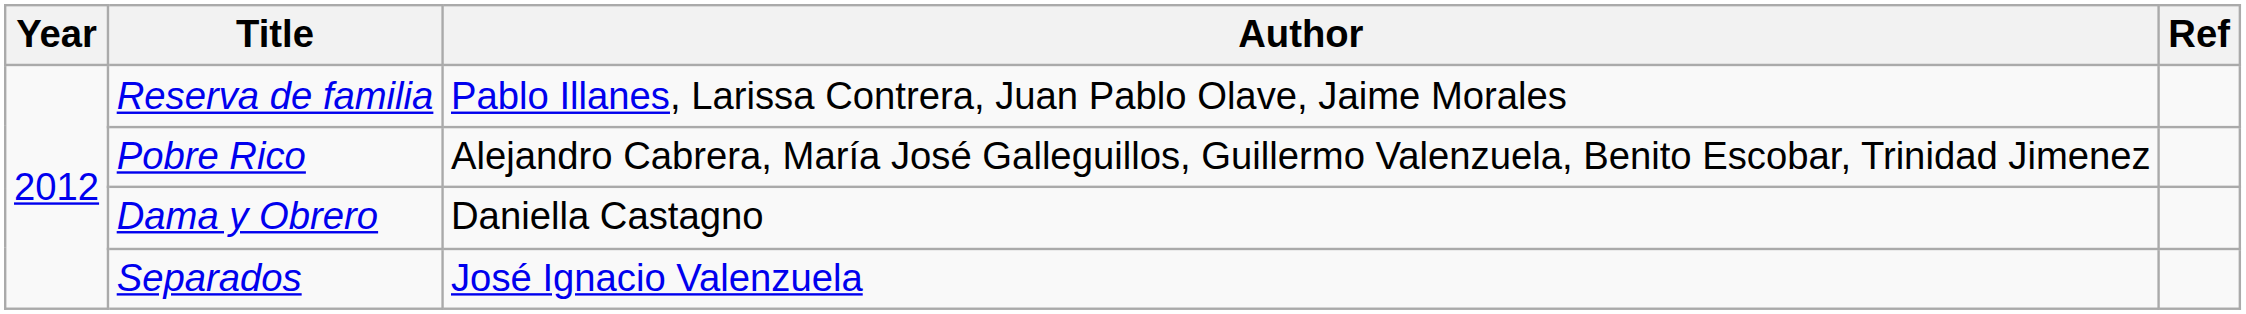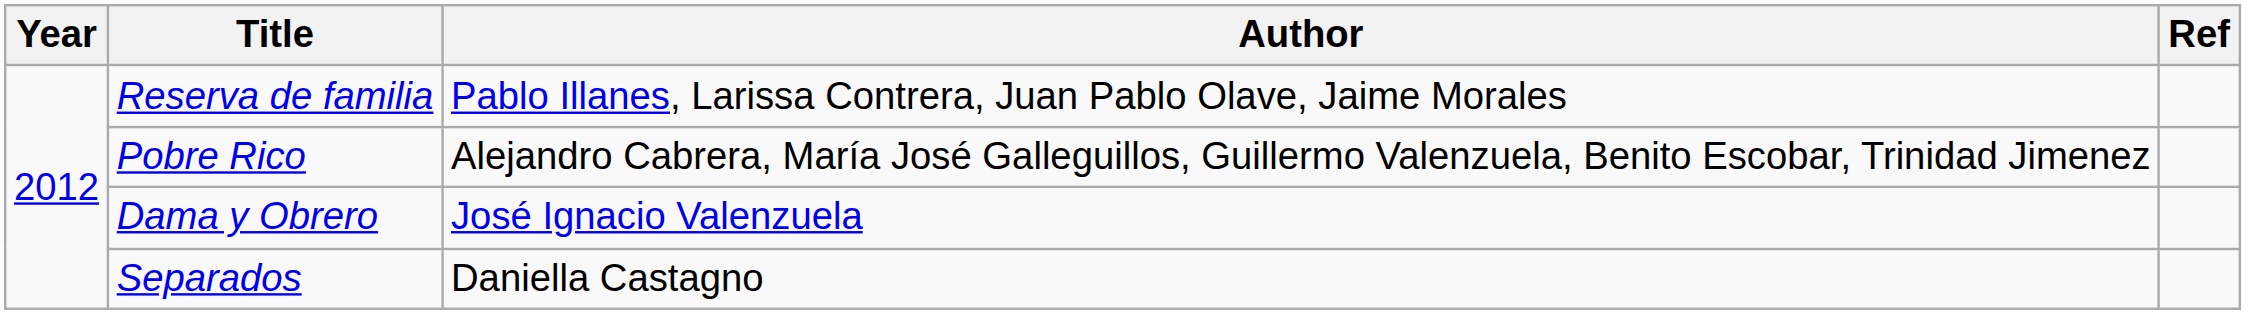(607, 216) Daniella Castagno -> (657, 216) José Ignacio Valenzuela
(657, 277) José Ignacio Valenzuela -> (607, 277) Daniella Castagno
